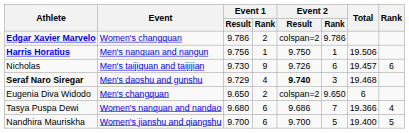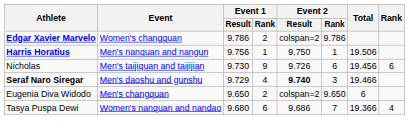(363, 66) 19.457 -> (363, 66) 19.456
(363, 80) 19.468 -> (363, 80) 19.466
- row: (46, 122)
